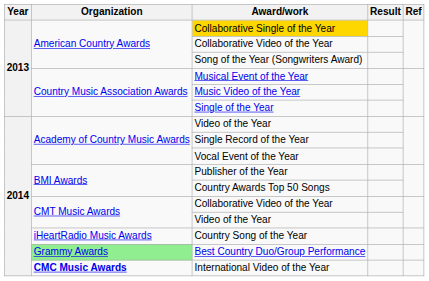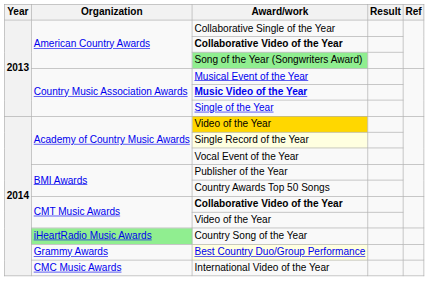(265, 28) gold background -> (265, 28) no background
(264, 44) normal -> (269, 44) bold
(278, 60) no background -> (278, 60) lightgreen background
(247, 92) normal -> (251, 92) bold
(233, 124) no background -> (233, 124) gold background
(252, 140) no background -> (252, 140) lightyellow background
(264, 204) normal -> (269, 204) bold
(93, 236) no background -> (93, 236) lightgreen background
(71, 252) lightgreen background -> (71, 252) no background
(280, 252) no background -> (280, 252) lightyellow background
(80, 268) bold -> (78, 268) normal
